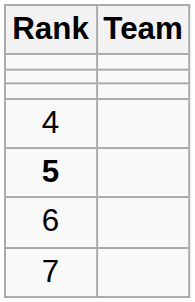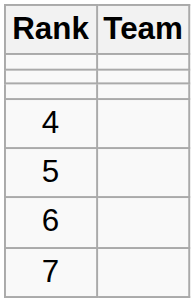(51, 172) bold -> (51, 172) normal
